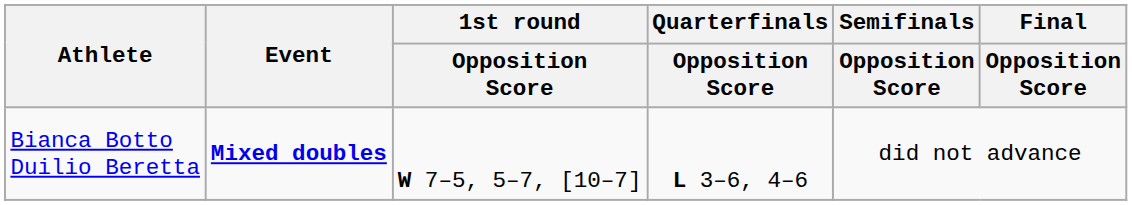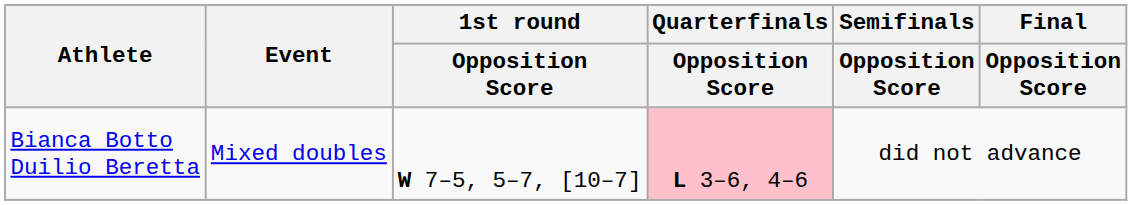(299, 154) bold -> (299, 154) normal
(740, 181) no background -> (740, 181) pink background
